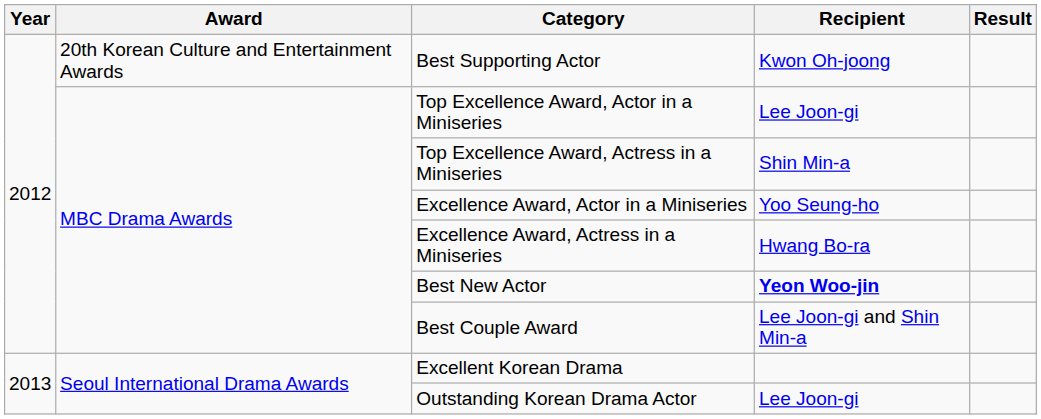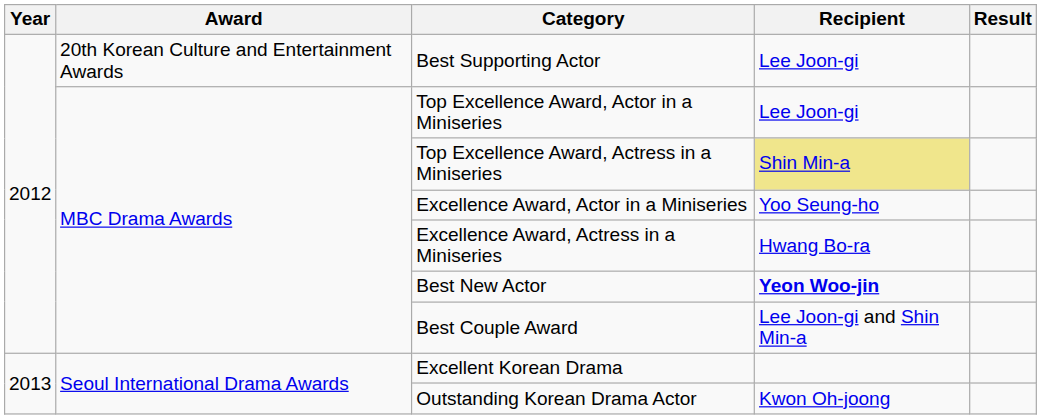(825, 60) Kwon Oh-joong -> (809, 60) Lee Joon-gi
(805, 163) no background -> (805, 163) khaki background
(809, 398) Lee Joon-gi -> (825, 398) Kwon Oh-joong
